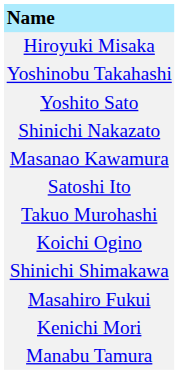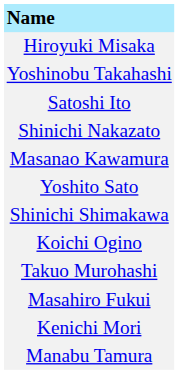(89, 102) Yoshito Sato -> (89, 102) Satoshi Ito
(89, 186) Satoshi Ito -> (89, 186) Yoshito Sato
(89, 214) Takuo Murohashi -> (89, 214) Shinichi Shimakawa
(89, 271) Shinichi Shimakawa -> (89, 271) Takuo Murohashi
